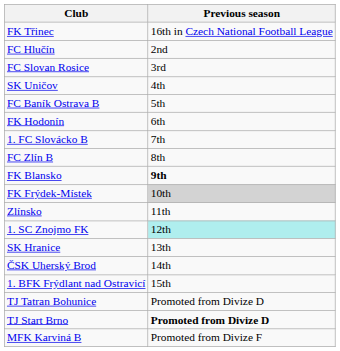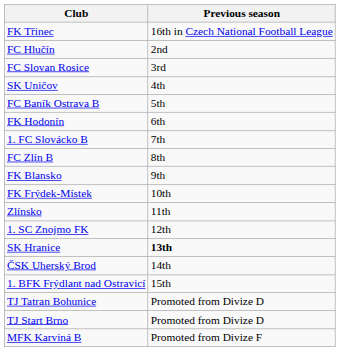(159, 175) bold -> (158, 175) normal
(161, 193) lightgrey background -> (161, 193) no background
(161, 229) paleturquoise background -> (161, 229) no background
(161, 247) normal -> (161, 247) bold
(210, 319) bold -> (207, 319) normal
